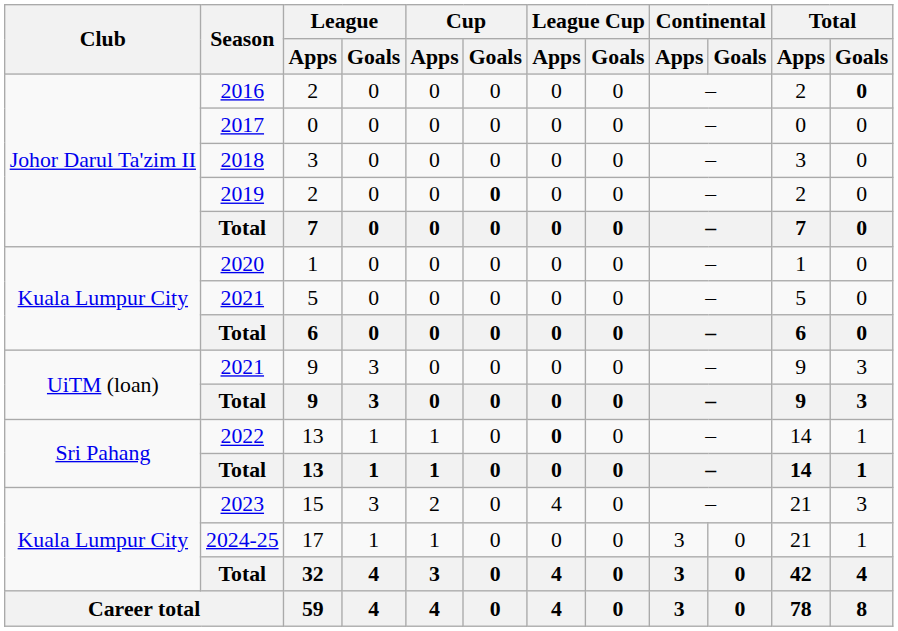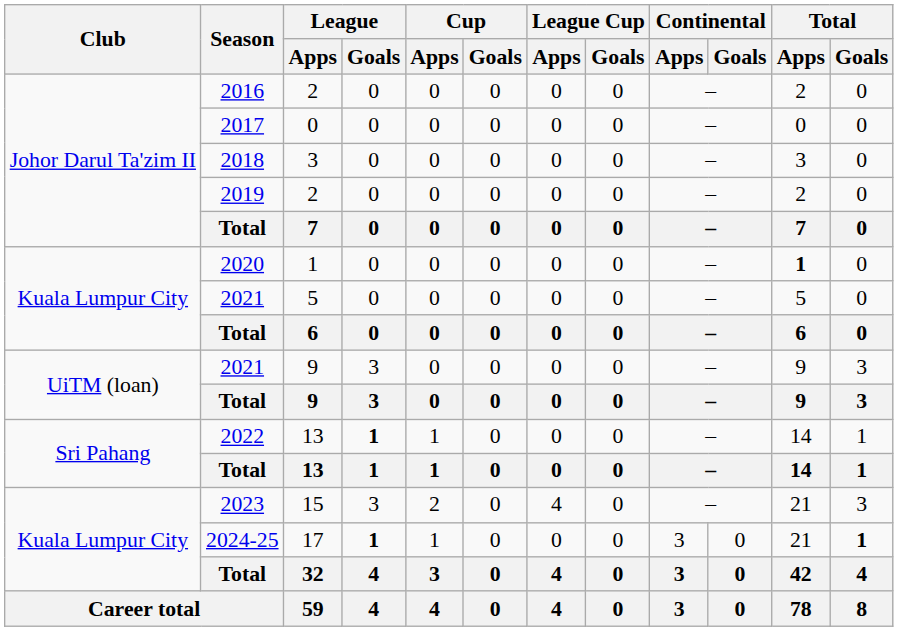(862, 90) bold -> (862, 90) normal
(495, 194) bold -> (495, 194) normal
(801, 263) normal -> (801, 263) bold
(374, 435) normal -> (374, 435) bold
(556, 435) bold -> (556, 435) normal
(374, 539) normal -> (374, 539) bold
(862, 539) normal -> (862, 539) bold
